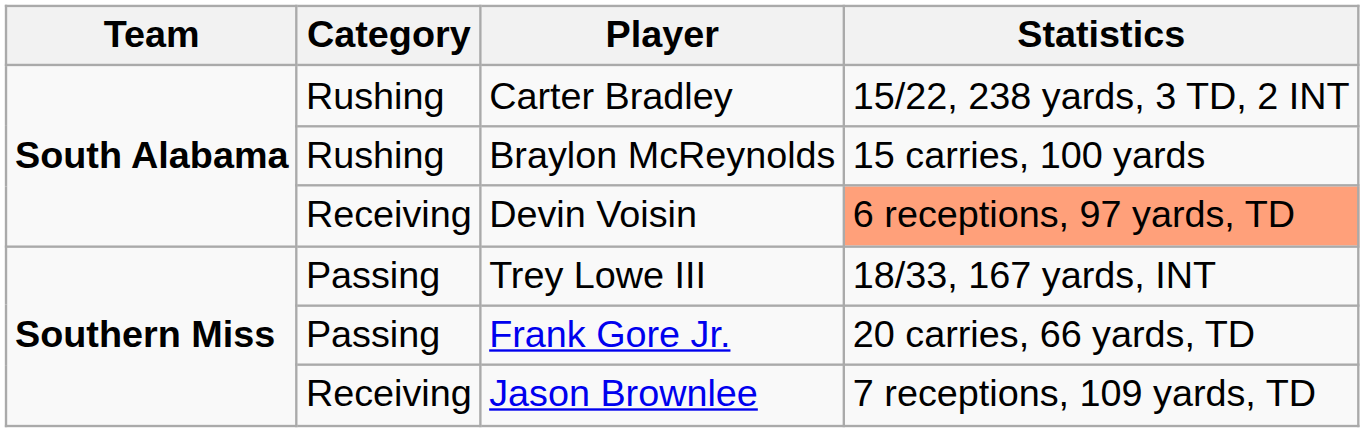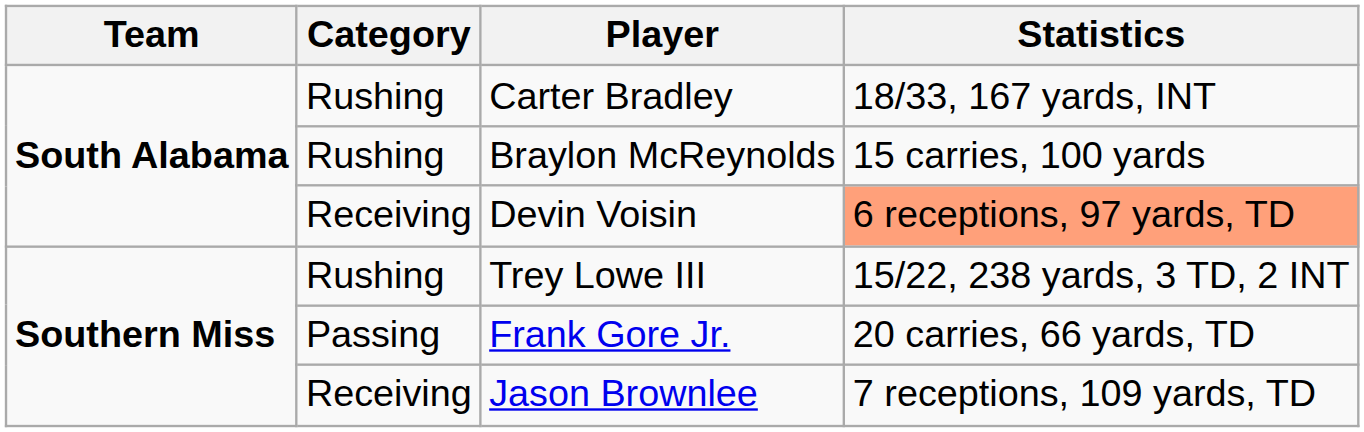(1101, 95) 15/22, 238 yards, 3 TD, 2 INT -> (1034, 95) 18/33, 167 yards, INT
(373, 274) Passing -> (375, 274) Rushing
(1034, 274) 18/33, 167 yards, INT -> (1101, 274) 15/22, 238 yards, 3 TD, 2 INT
